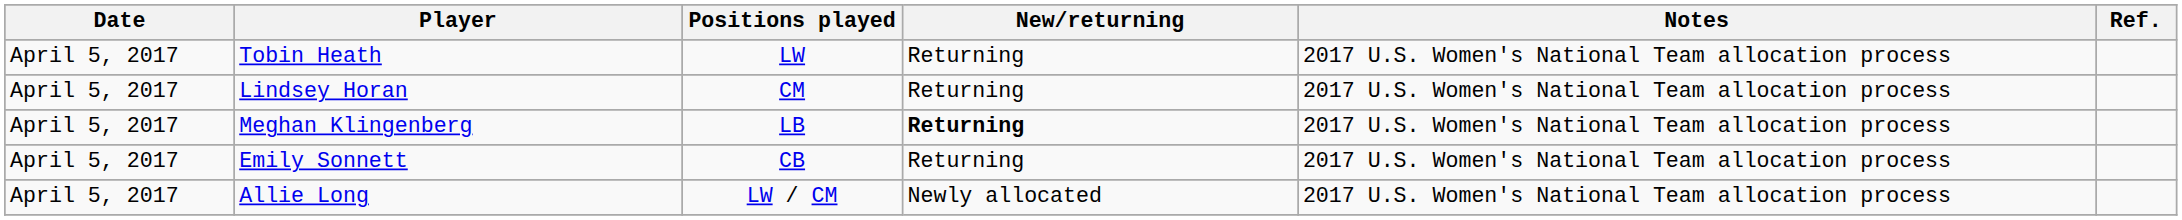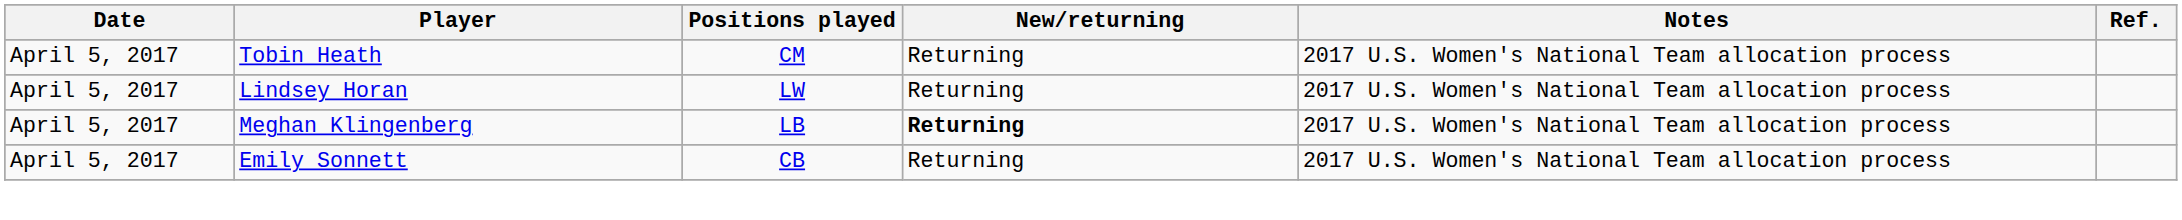(792, 58) LW -> (792, 58) CM
(792, 92) CM -> (792, 92) LW
- row: (304, 197)
